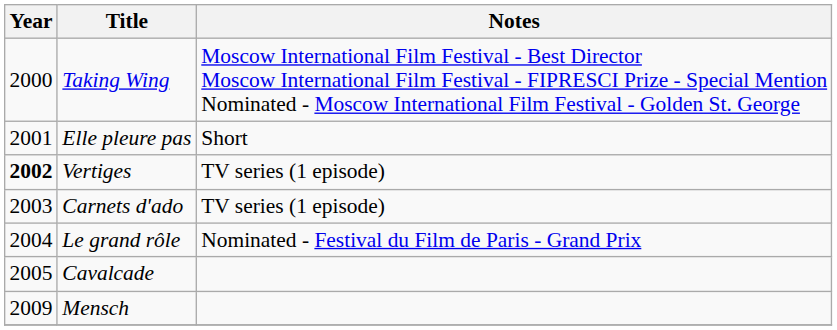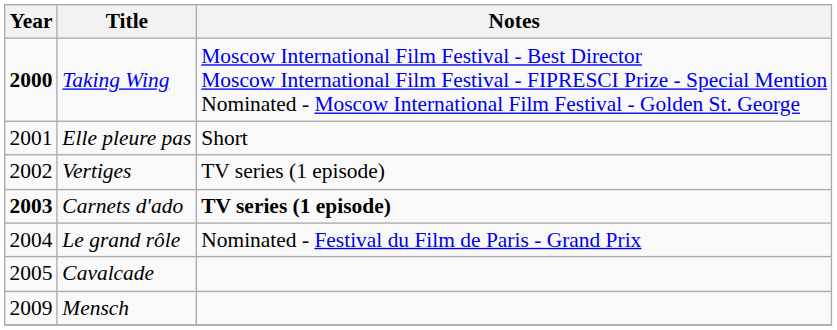(31, 79) normal -> (31, 79) bold
(31, 171) bold -> (31, 171) normal
(31, 205) normal -> (31, 205) bold
(293, 205) normal -> (296, 205) bold
